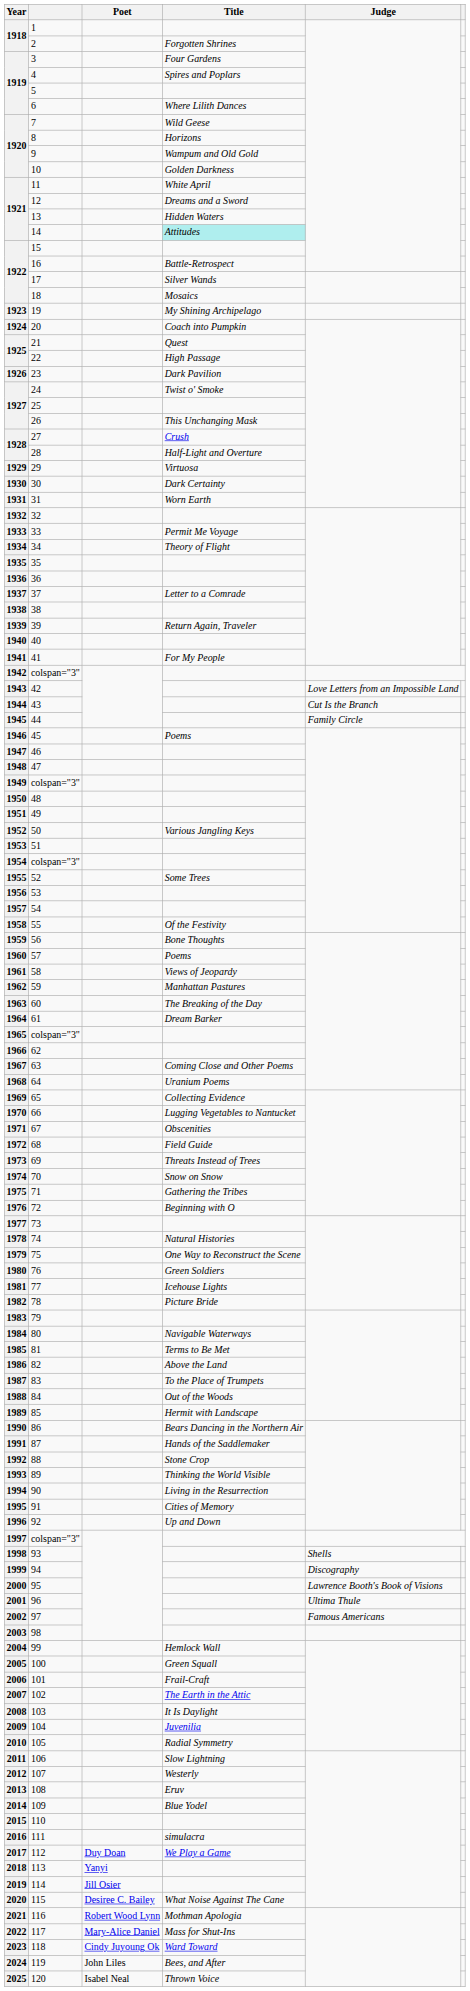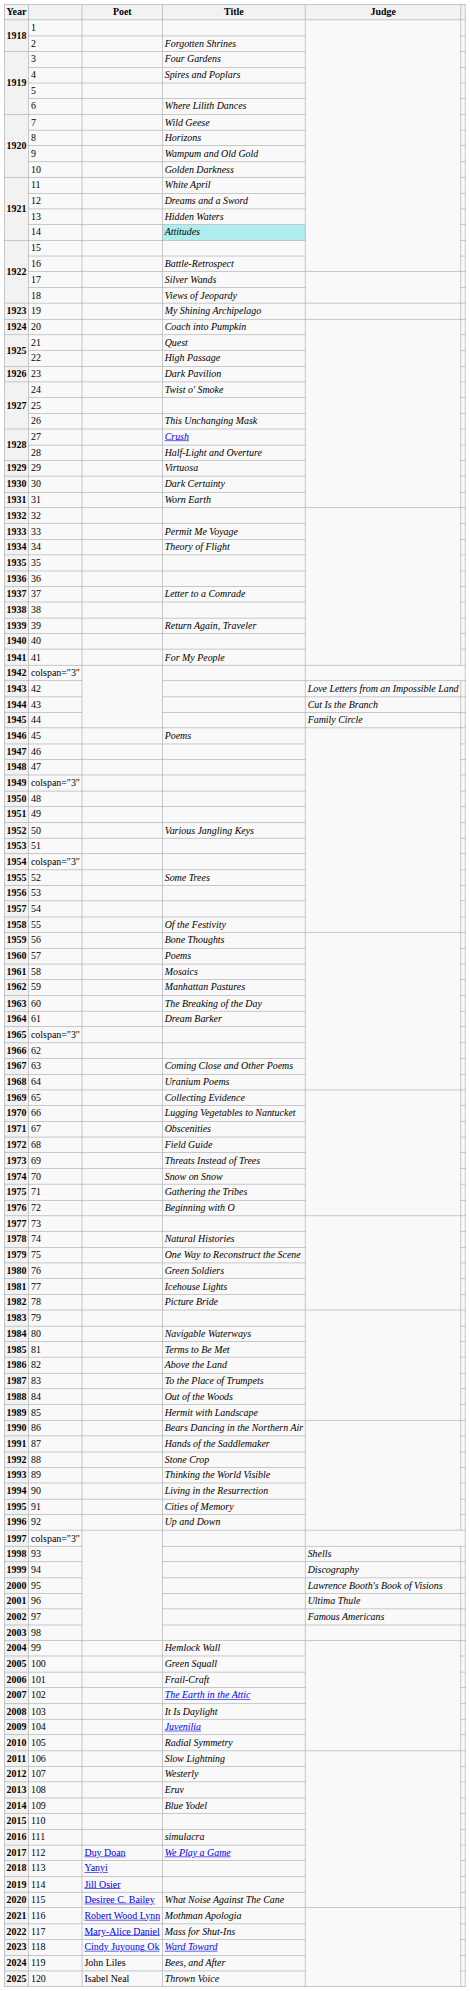(181, 295) Mosaics -> (201, 295) Views of Jeopardy
(201, 972) Views of Jeopardy -> (181, 972) Mosaics
